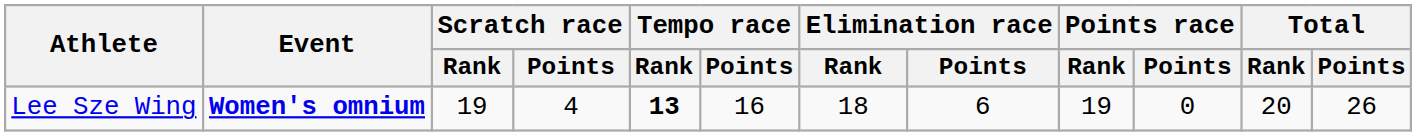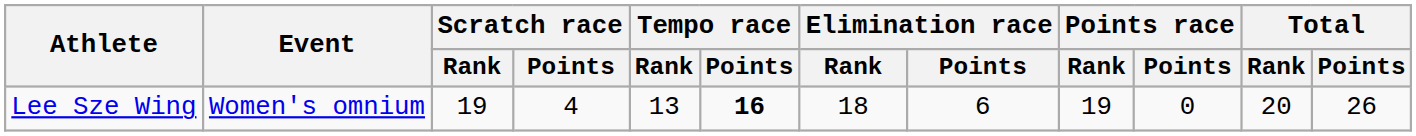(317, 108) bold -> (317, 108) normal
(664, 108) bold -> (664, 108) normal
(749, 108) normal -> (749, 108) bold
